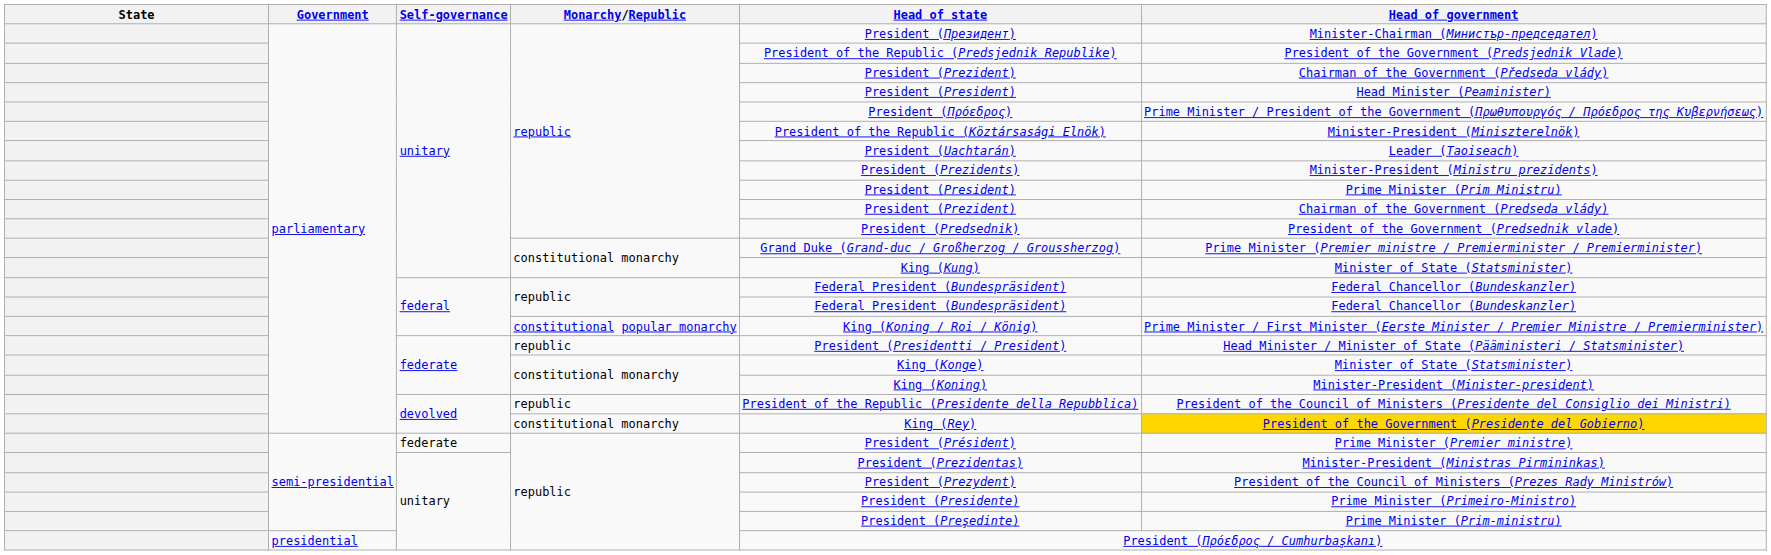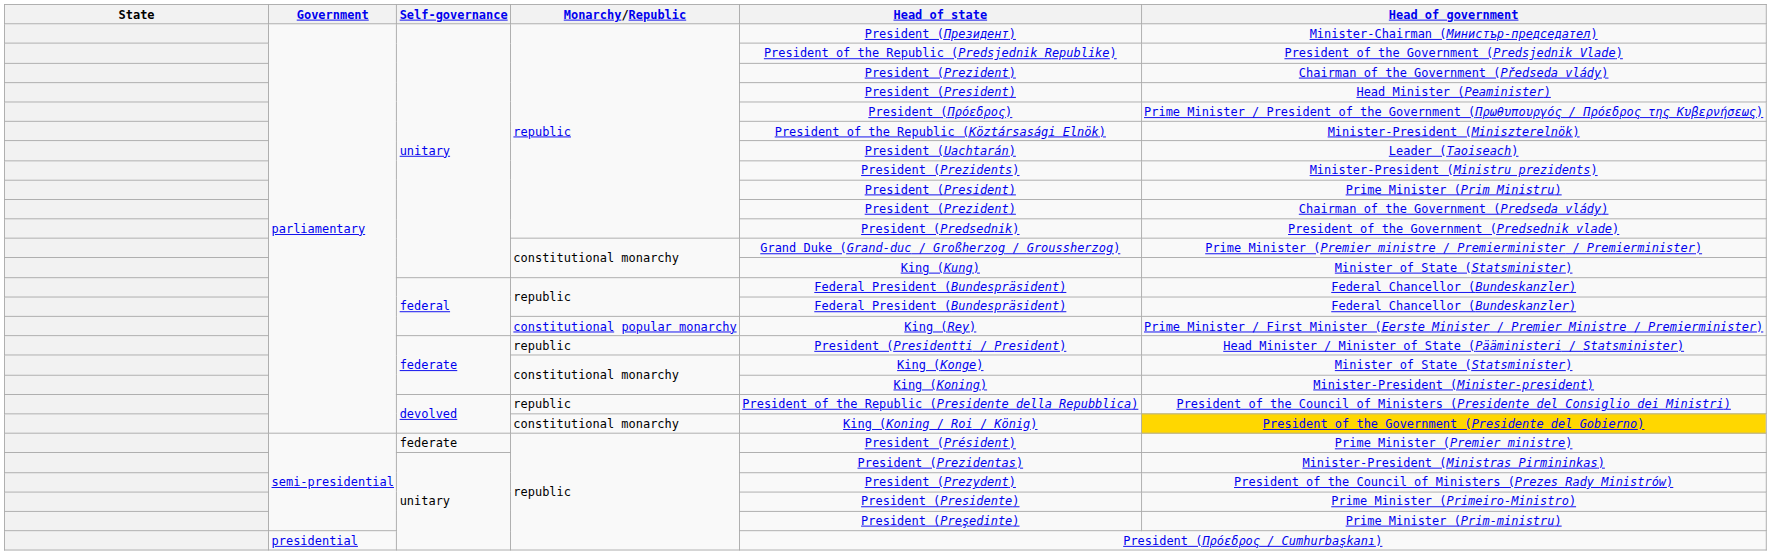(940, 326) King (Koning / Roi / König) -> (940, 326) King (Rey)
(940, 424) King (Rey) -> (940, 424) King (Koning / Roi / König)
